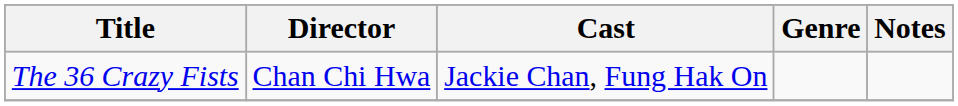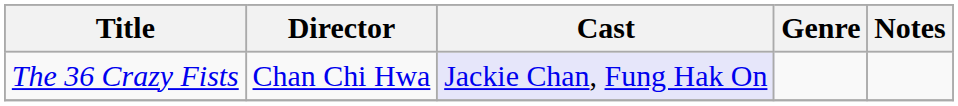(606, 75) no background -> (606, 75) lavender background
